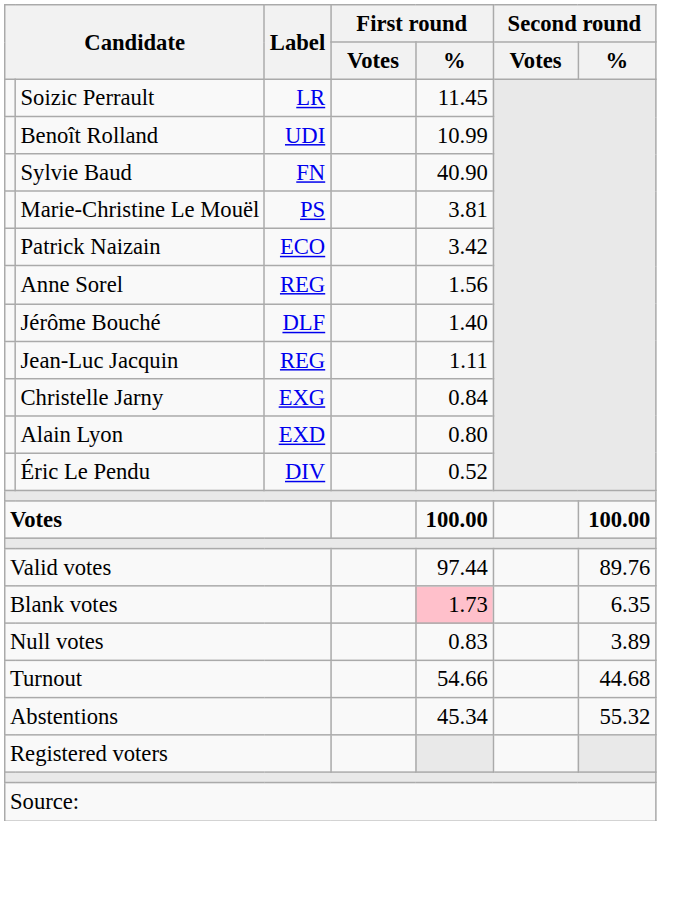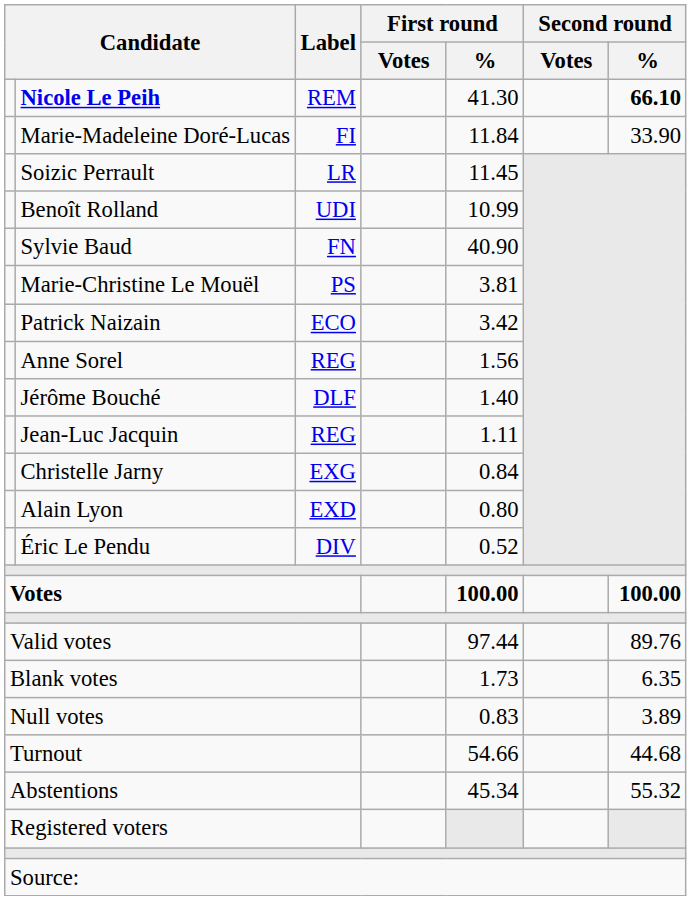+ row: (90, 98)
+ row: (155, 135)
(468, 604) pink background -> (499, 679) no background
